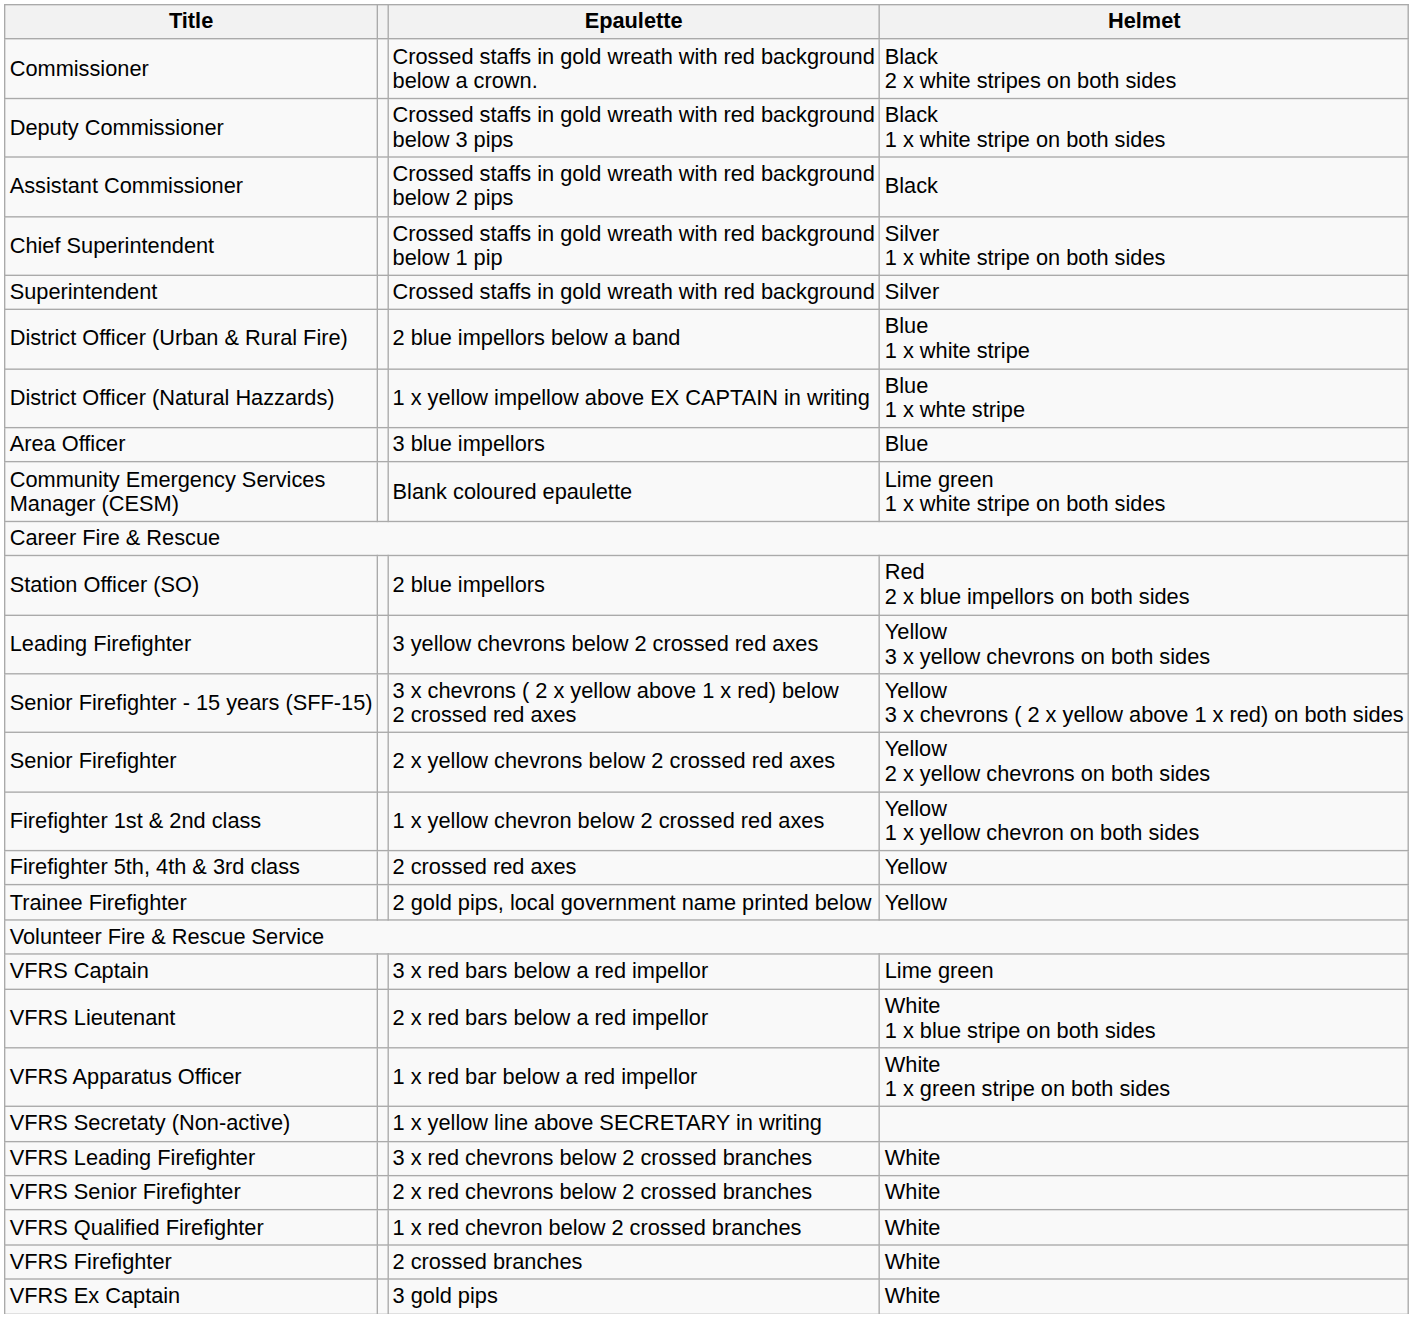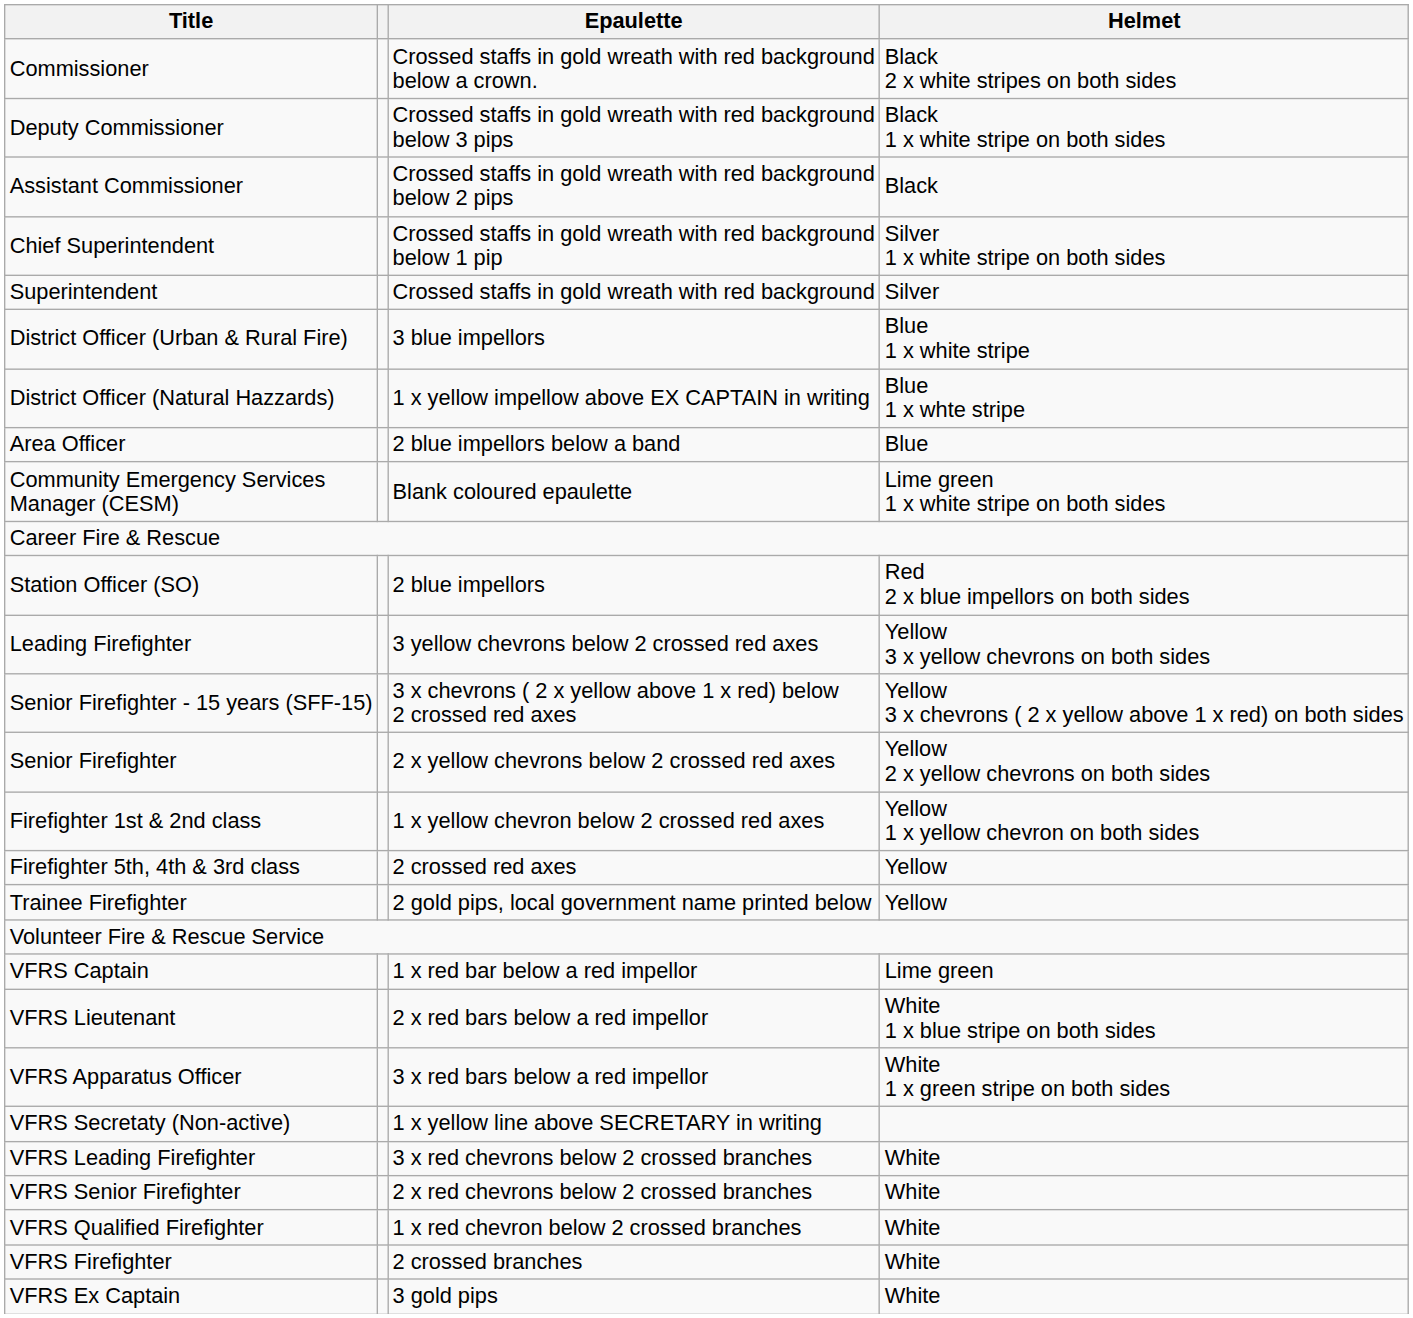(536, 338) 2 blue impellors below a band -> (469, 338) 3 blue impellors
(469, 444) 3 blue impellors -> (536, 444) 2 blue impellors below a band
(550, 971) 3 x red bars below a red impellor -> (545, 971) 1 x red bar below a red impellor
(545, 1076) 1 x red bar below a red impellor -> (550, 1076) 3 x red bars below a red impellor
